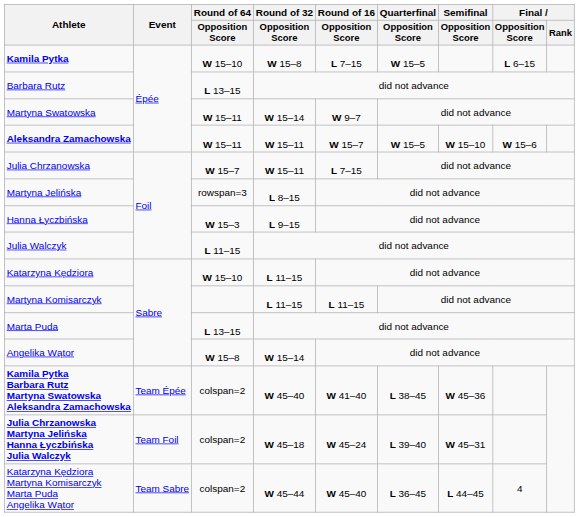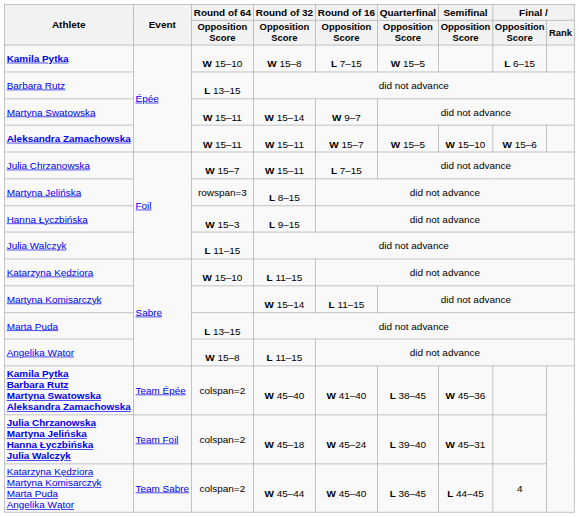(284, 305) L 11–15 -> (284, 305) W 15–14
(284, 359) W 15–14 -> (284, 359) L 11–15
